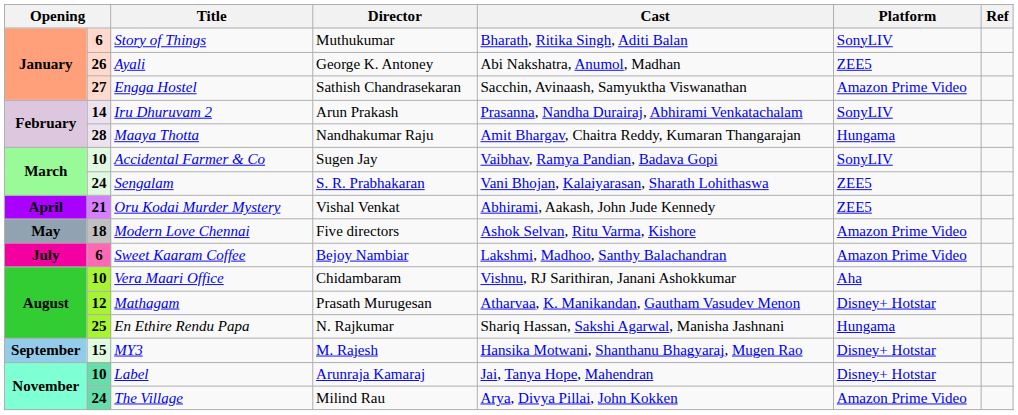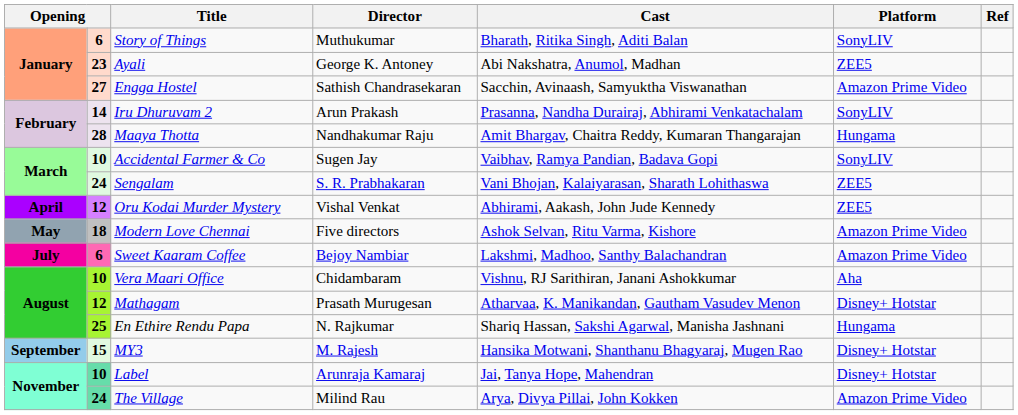(99, 64) 26 -> (99, 64) 23
(99, 207) 21 -> (99, 207) 12
